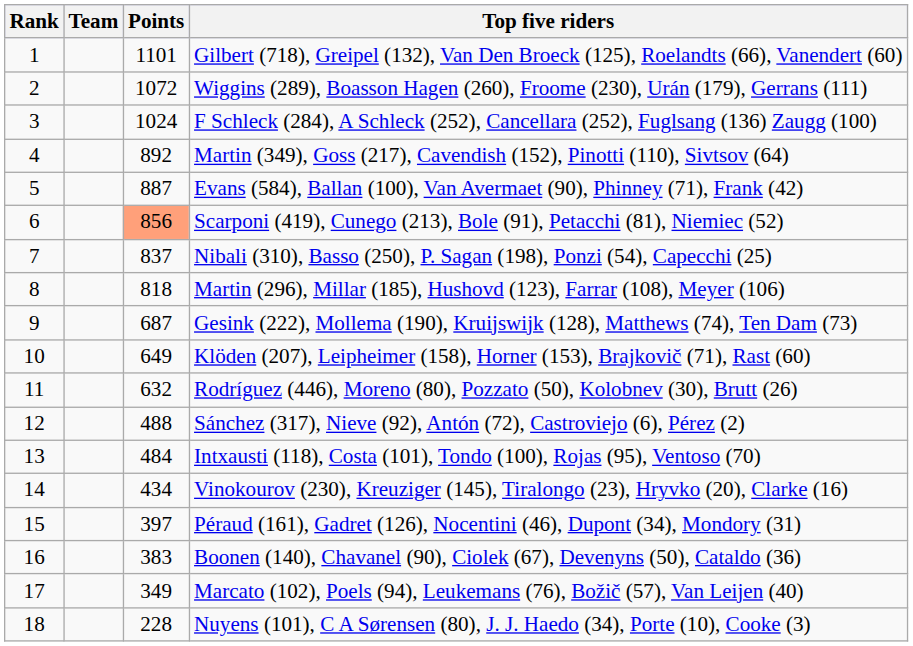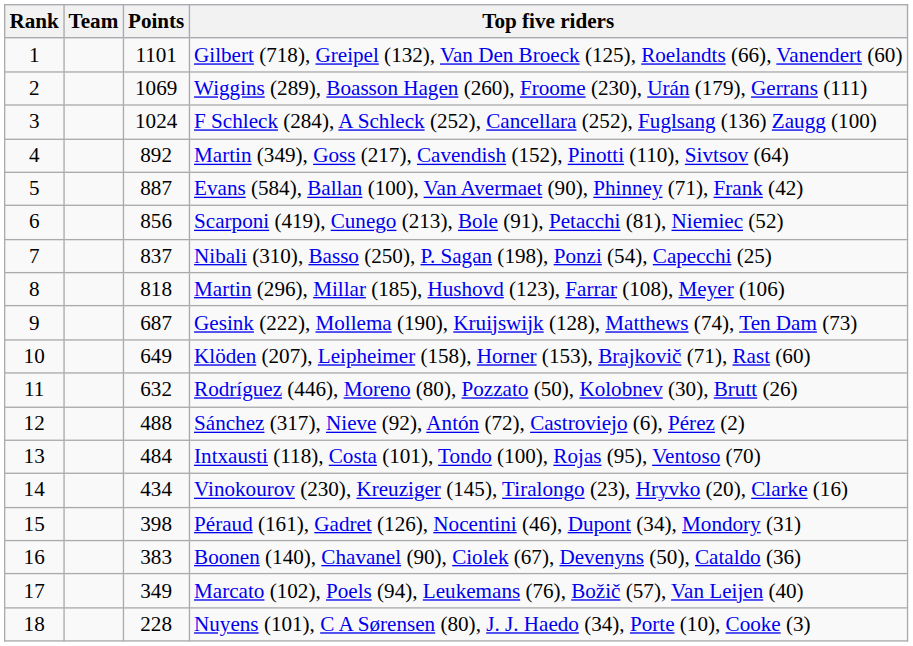(156, 88) 1072 -> (156, 88) 1069
(156, 222) lightsalmon background -> (156, 222) no background
(156, 523) 397 -> (156, 523) 398
